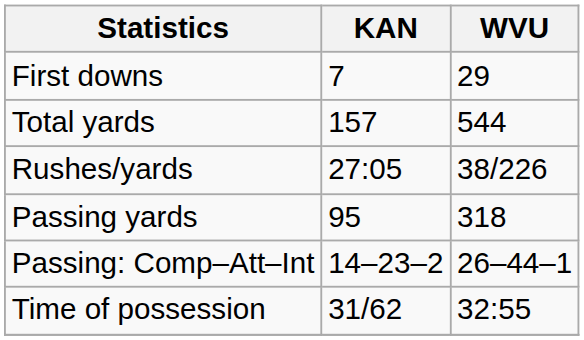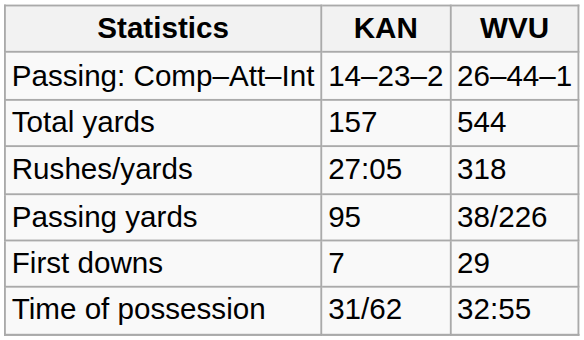rows swapped: (87, 75) <-> (163, 263)
(502, 169) 38/226 -> (482, 169) 318
(482, 216) 318 -> (502, 216) 38/226
